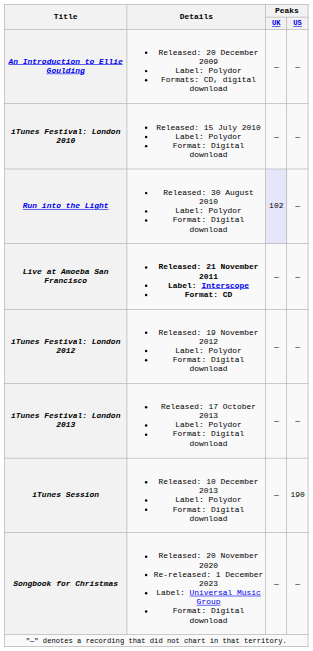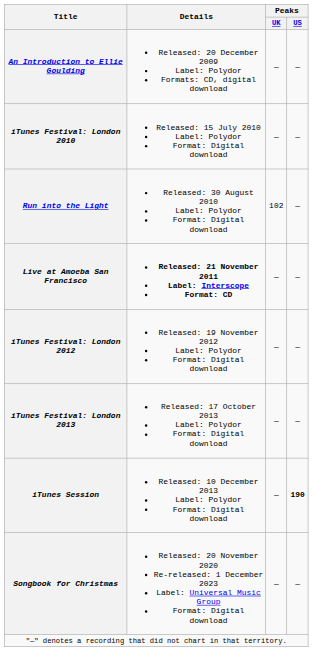(276, 206) lavender background -> (276, 206) no background
(298, 495) normal -> (298, 495) bold
